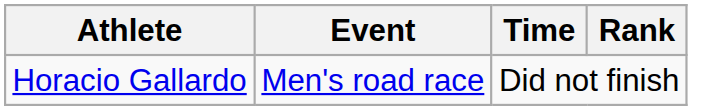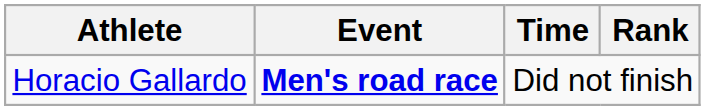(373, 80) normal -> (380, 80) bold
